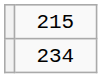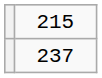(55, 56) 234 -> (55, 56) 237
